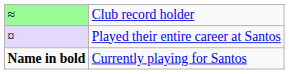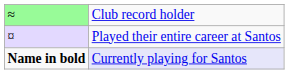(169, 58) no background -> (169, 58) lavender background
